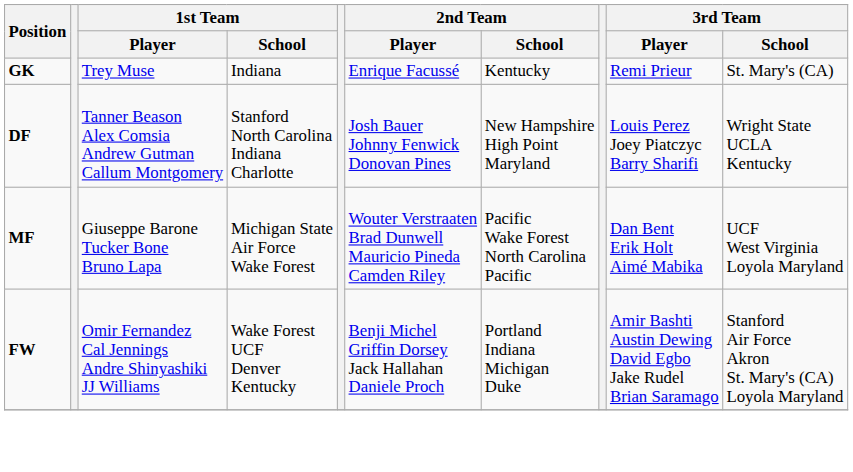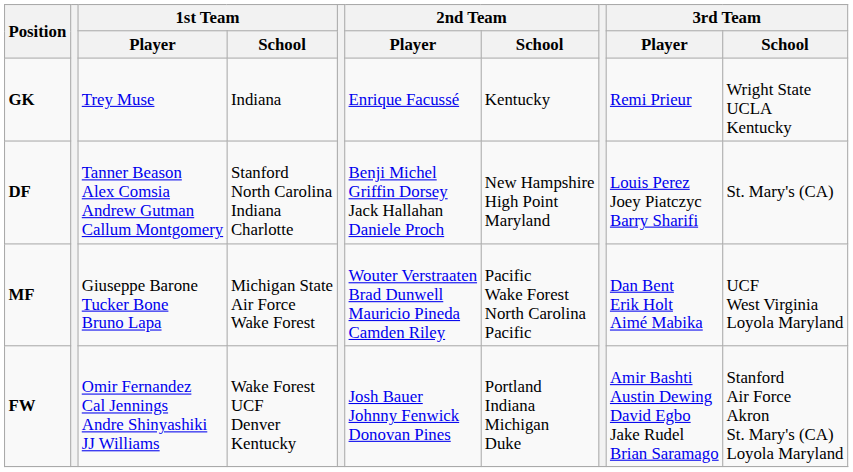(780, 71) St. Mary's (CA) -> (769, 108) Wright State UCLA Kentucky
(404, 145) Josh Bauer Johnny Fenwick Donovan Pines -> (398, 201) Benji Michel Griffin Dorsey Jack Hallahan Daniele Proch
(769, 145) Wright State UCLA Kentucky -> (780, 192) St. Mary's (CA)
(398, 358) Benji Michel Griffin Dorsey Jack Hallahan Daniele Proch -> (404, 415) Josh Bauer Johnny Fenwick Donovan Pines
